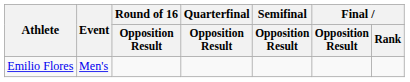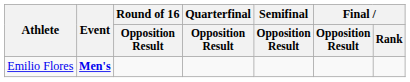(94, 67) normal -> (95, 67) bold
